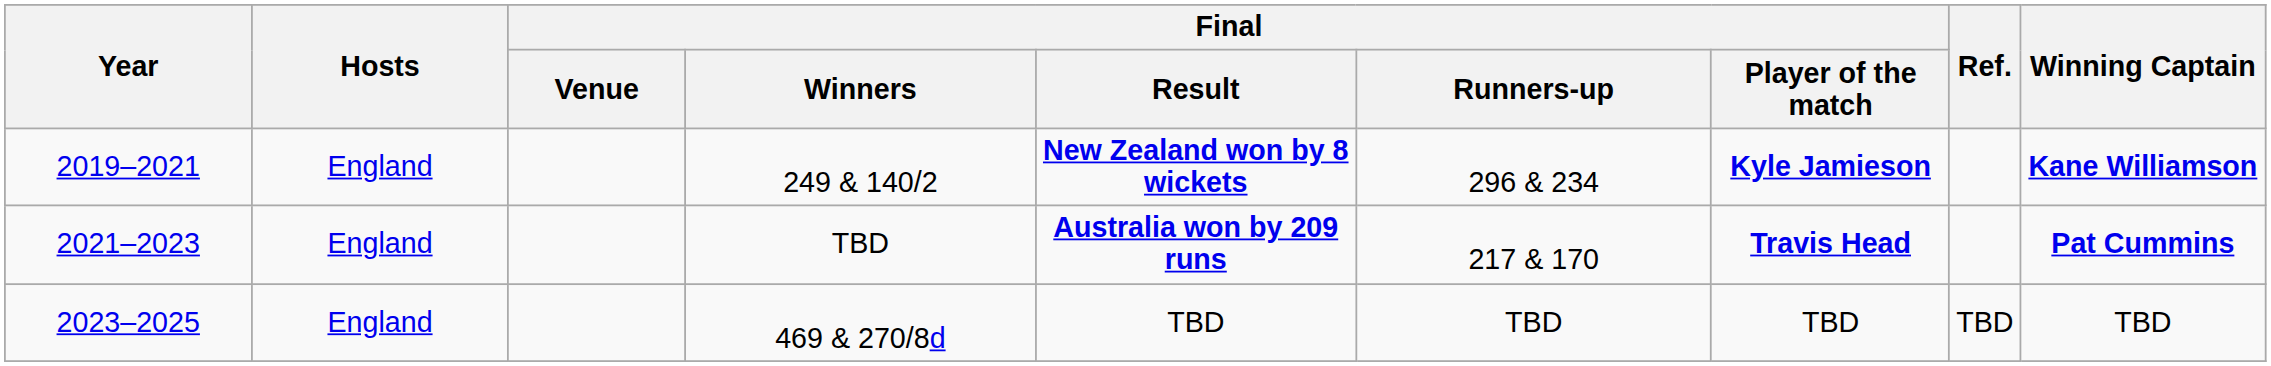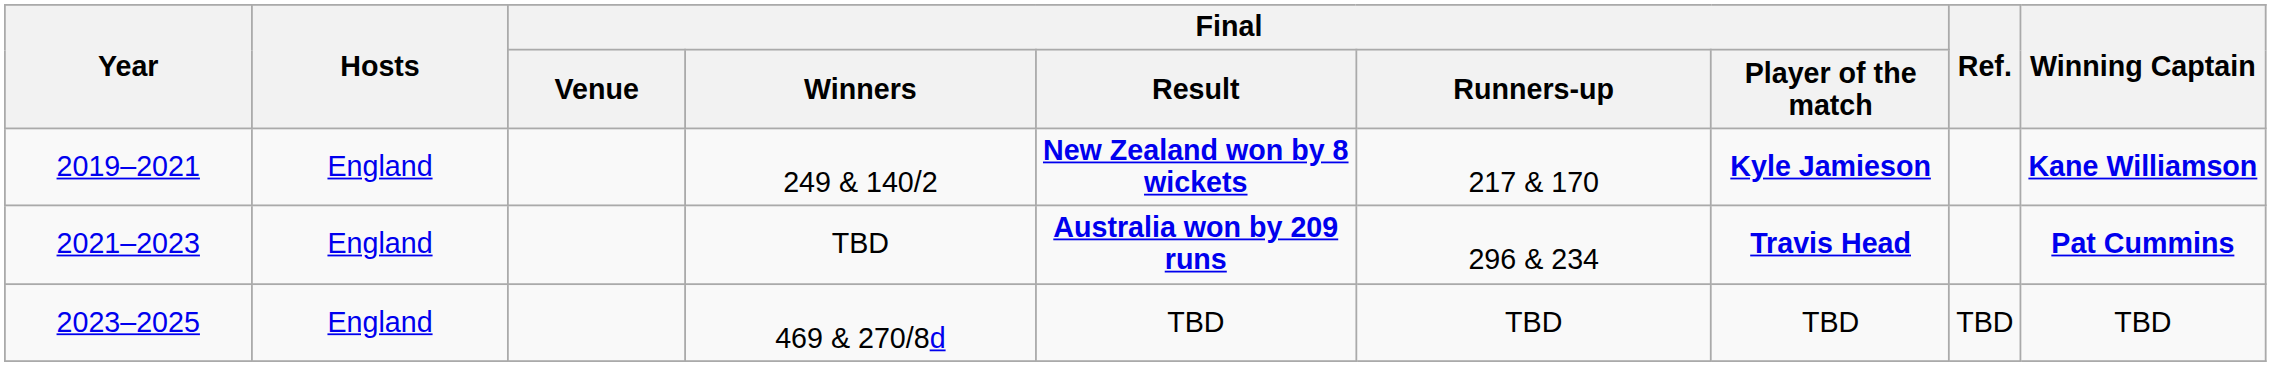(1534, 182) 296 & 234 -> (1534, 182) 217 & 170
(1534, 260) 217 & 170 -> (1534, 260) 296 & 234
